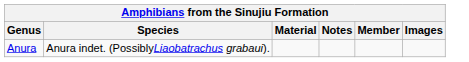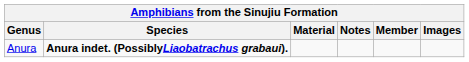(158, 48) normal -> (167, 48) bold
